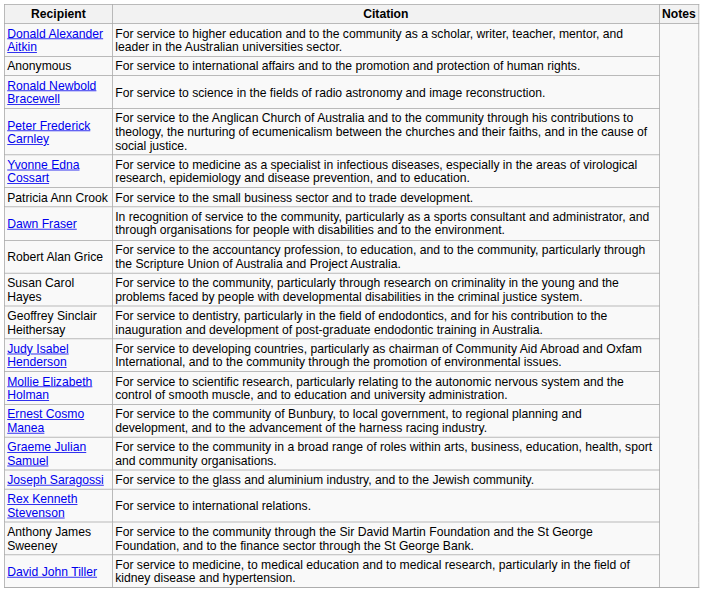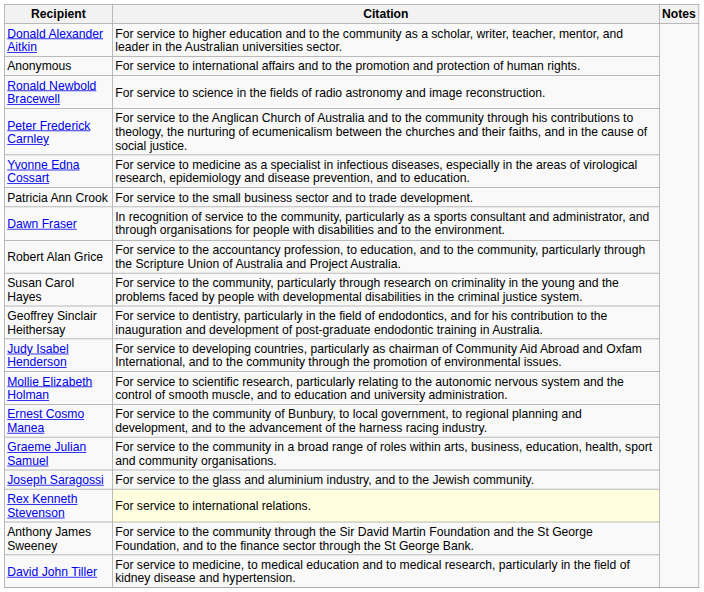(213, 506) no background -> (213, 506) lightyellow background
